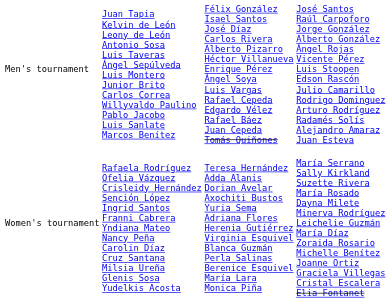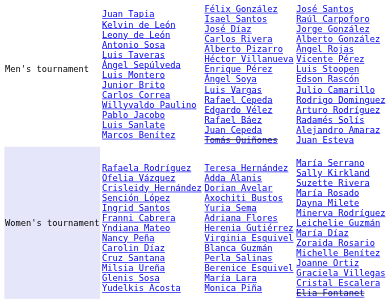(52, 223) no background -> (52, 223) lavender background
